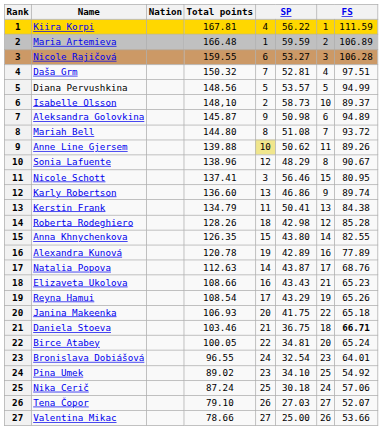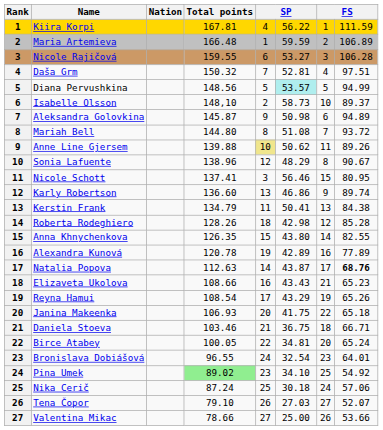(296, 87) no background -> (296, 87) paleturquoise background
(356, 268) normal -> (356, 268) bold
(356, 328) bold -> (356, 328) normal
(220, 373) no background -> (220, 373) lightgreen background
